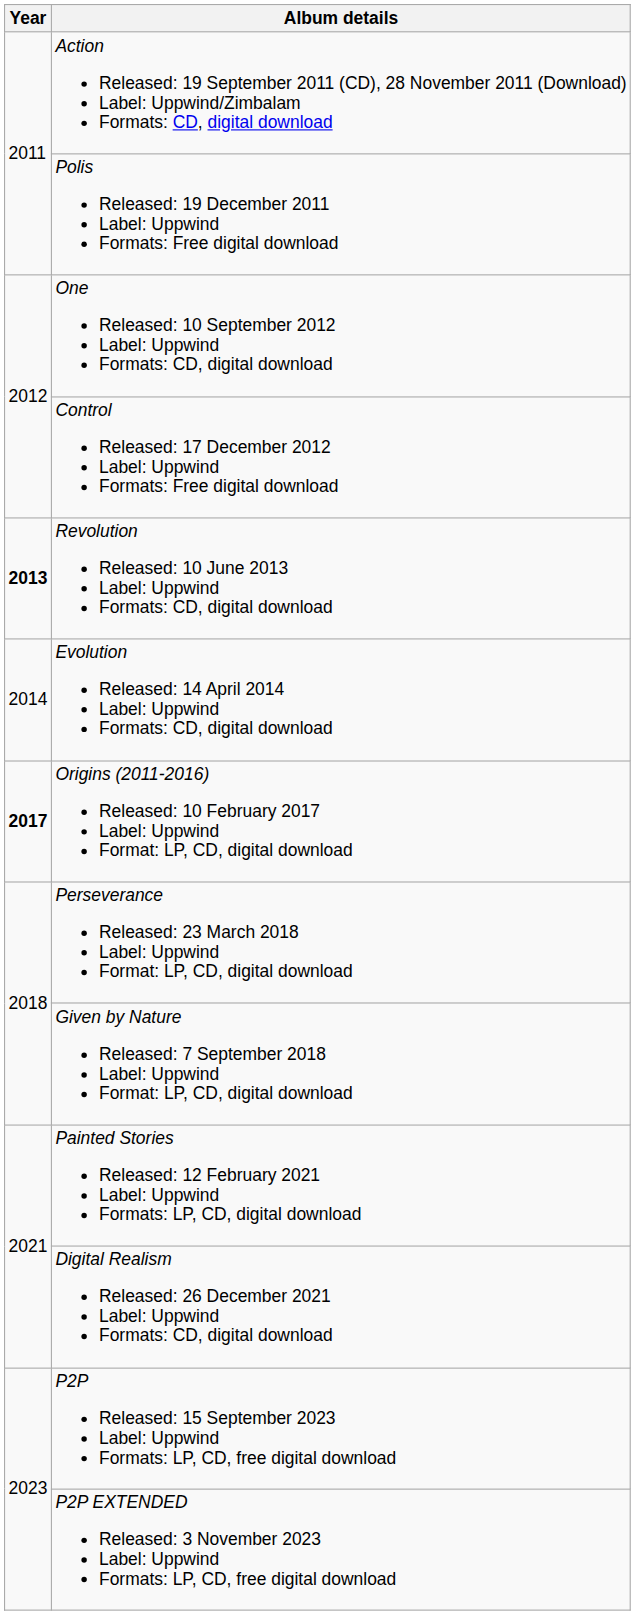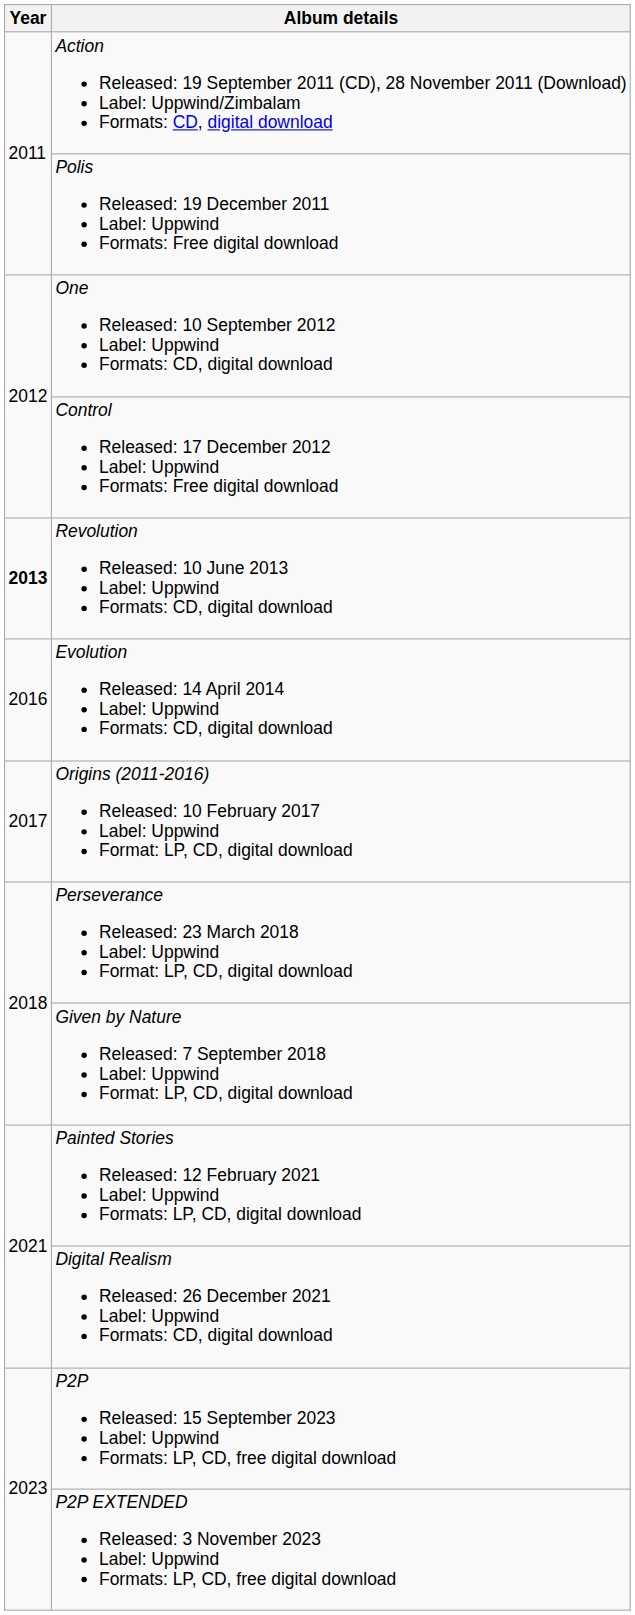(28, 699) 2014 -> (28, 699) 2016
(28, 821) bold -> (28, 821) normal
